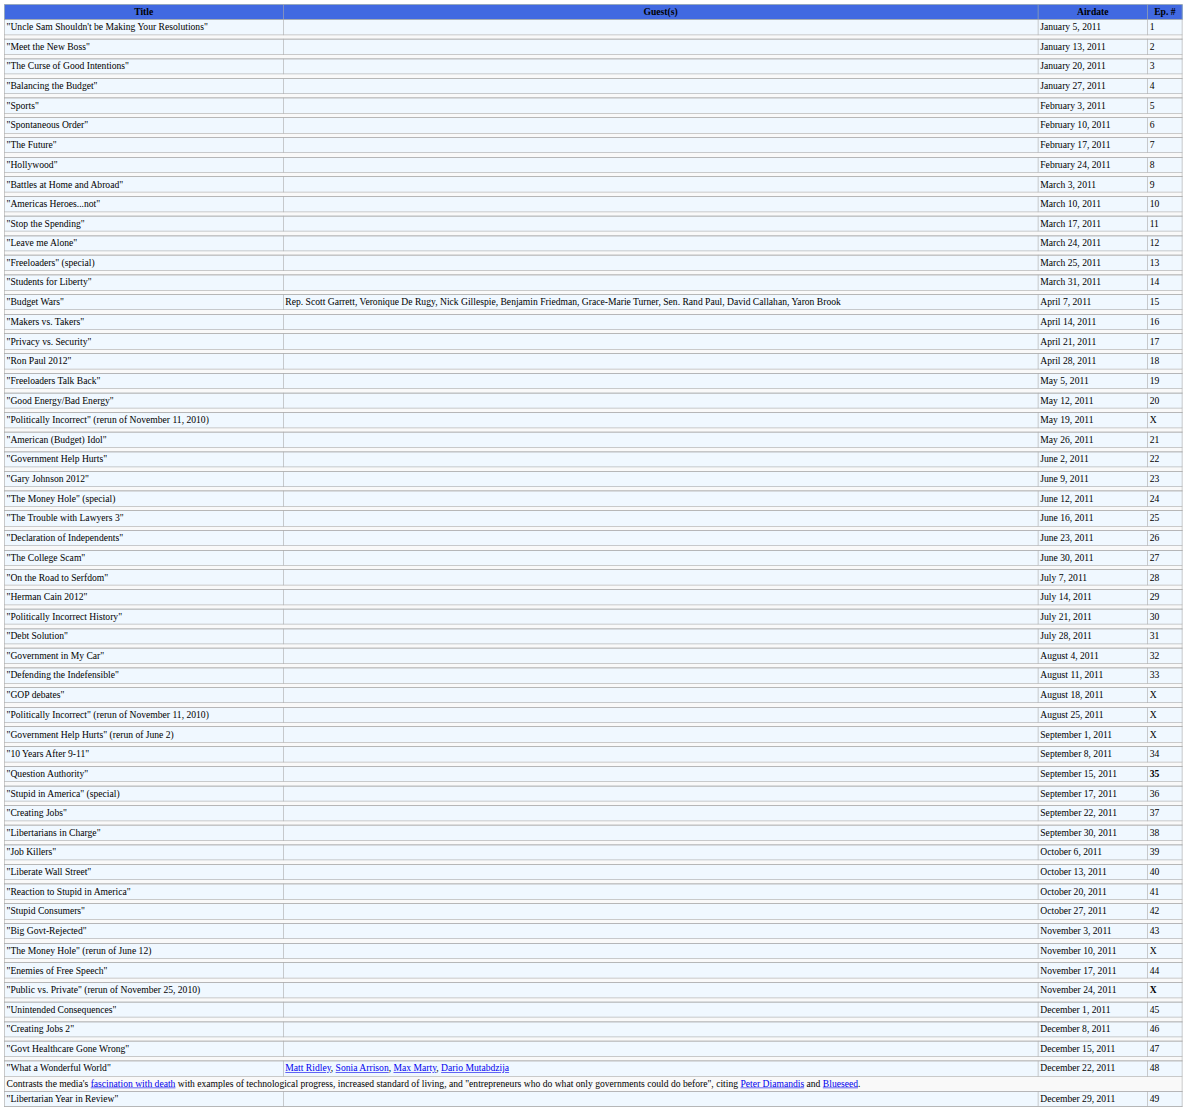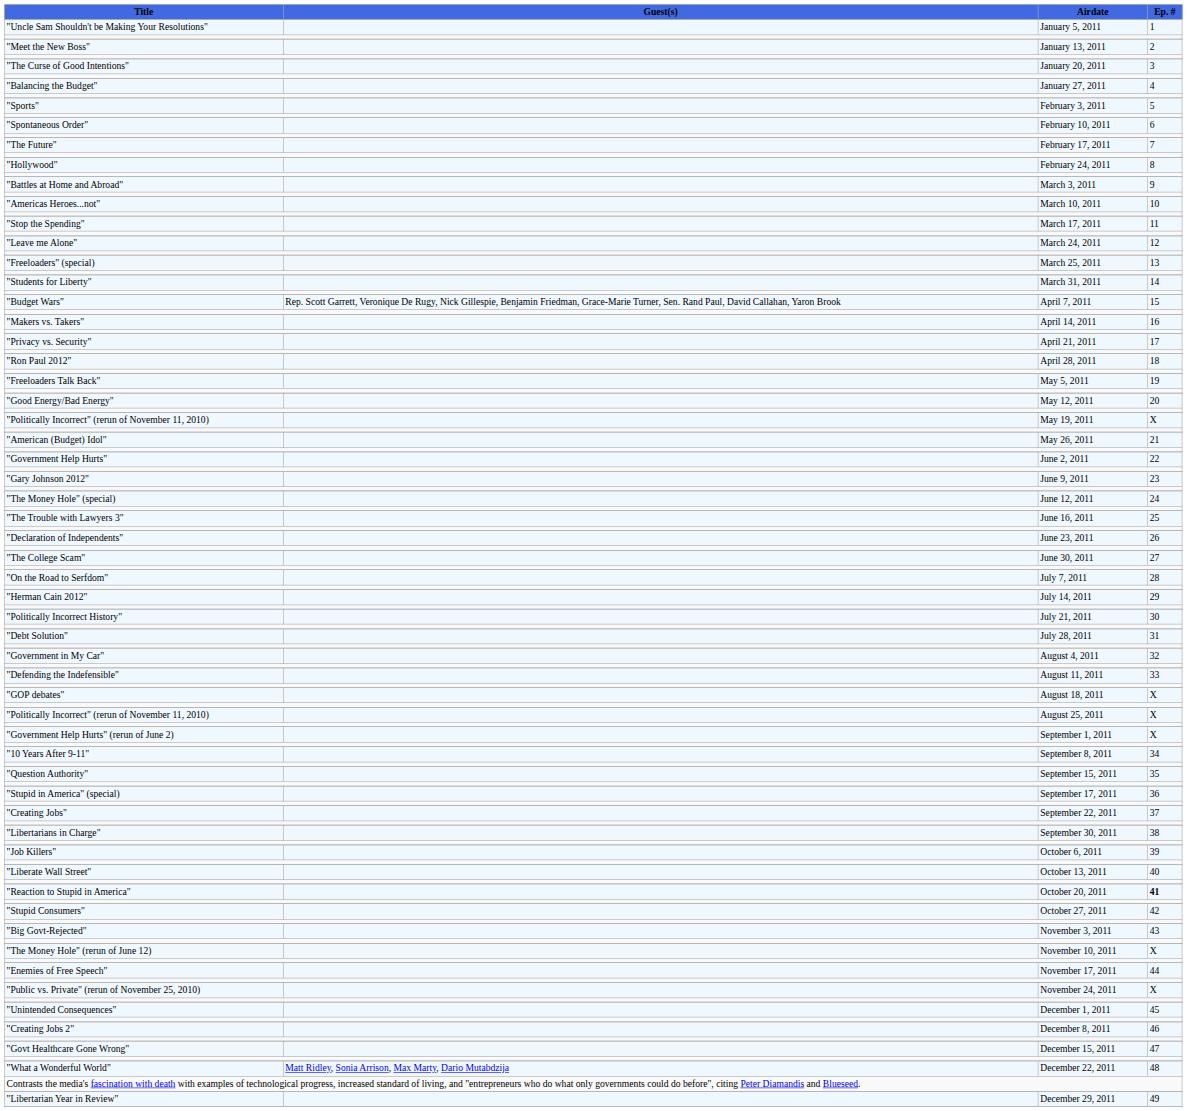(1154, 774) bold -> (1154, 774) normal
(1154, 891) normal -> (1154, 891) bold
(1153, 990) bold -> (1153, 990) normal
